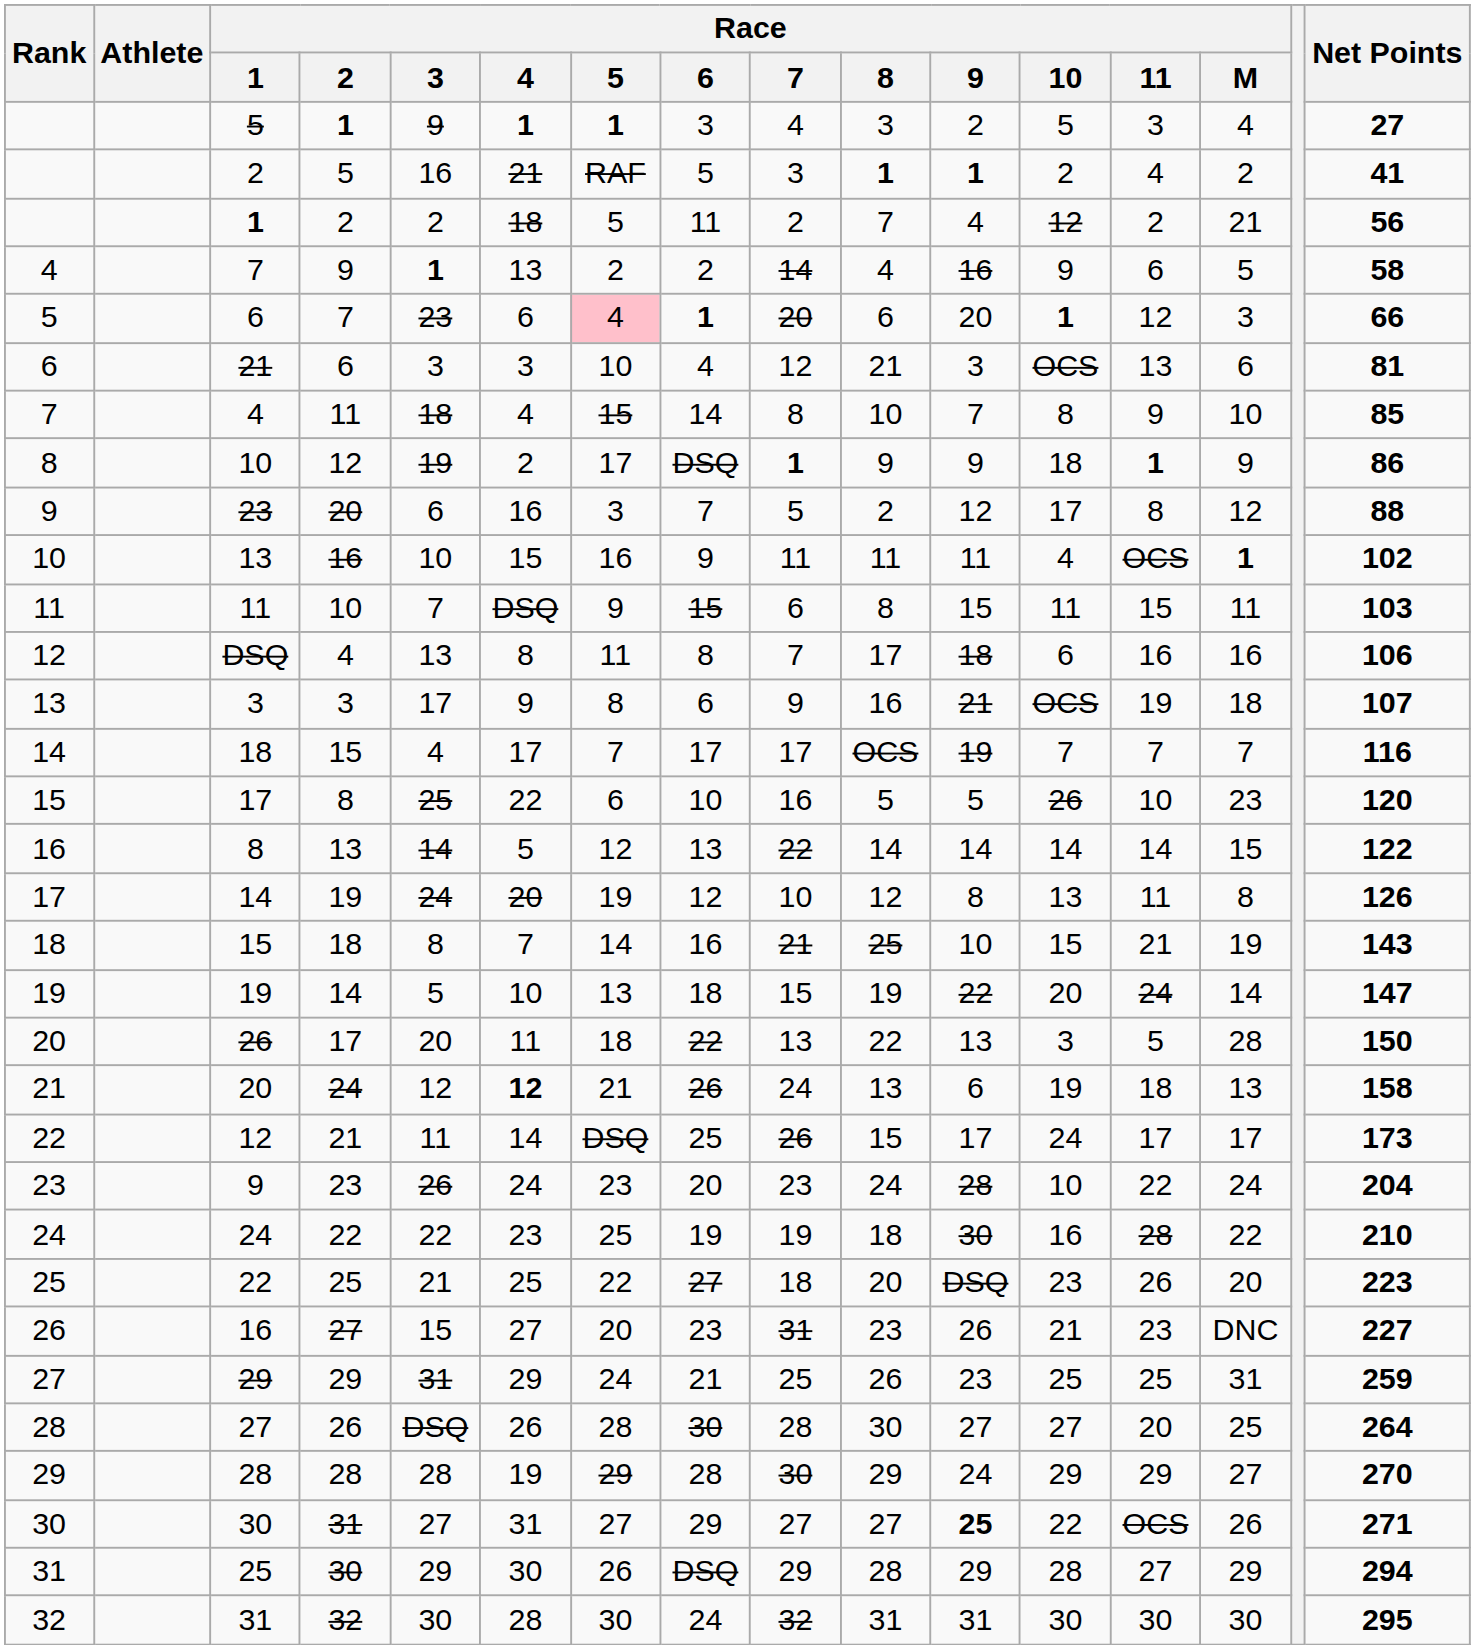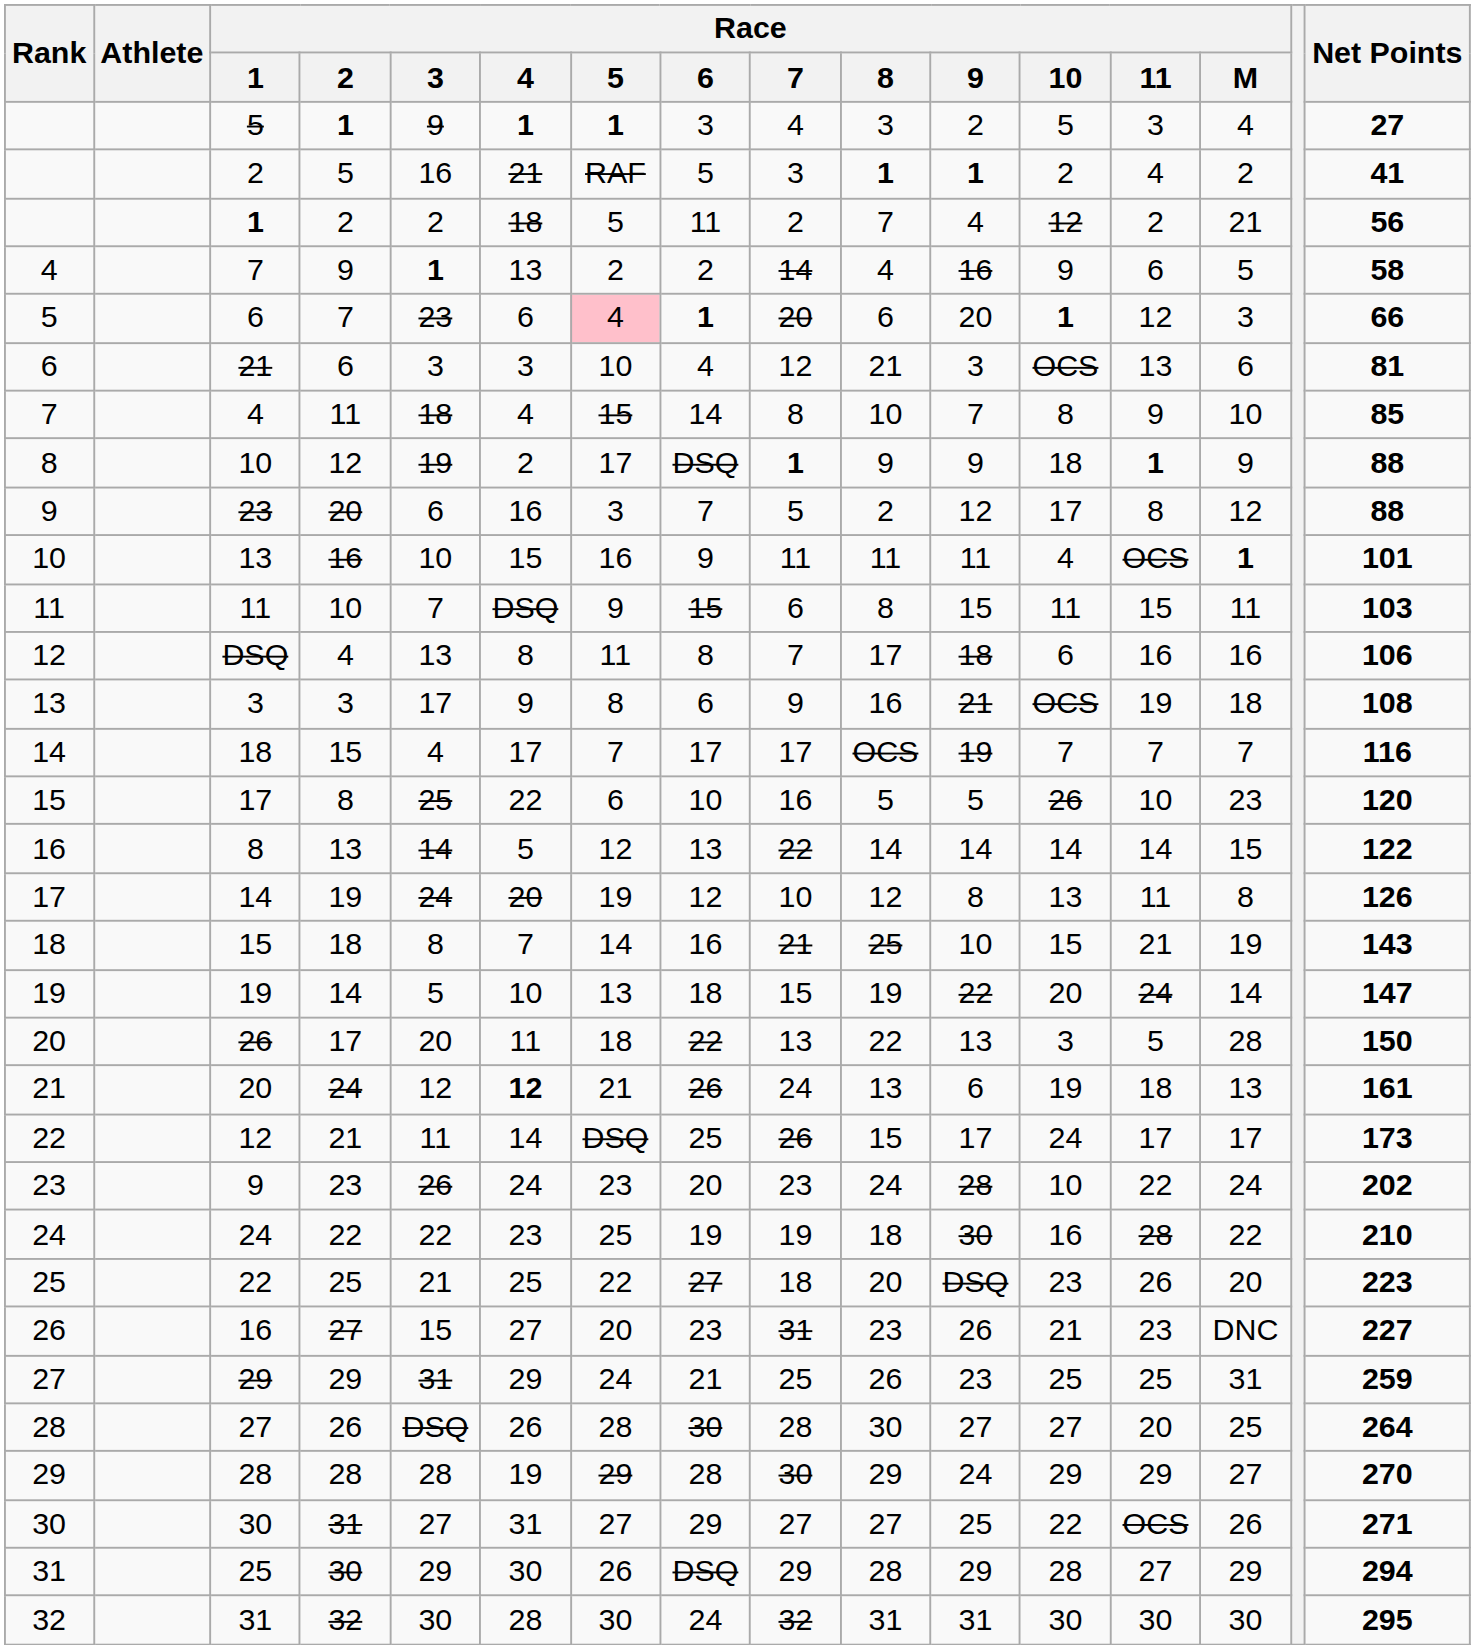(1387, 462) 86 -> (1387, 462) 88
(1387, 558) 102 -> (1387, 558) 101
(1387, 703) 107 -> (1387, 703) 108
(1387, 1089) 158 -> (1387, 1089) 161
(1387, 1185) 204 -> (1387, 1185) 202
(975, 1523) bold -> (975, 1523) normal
